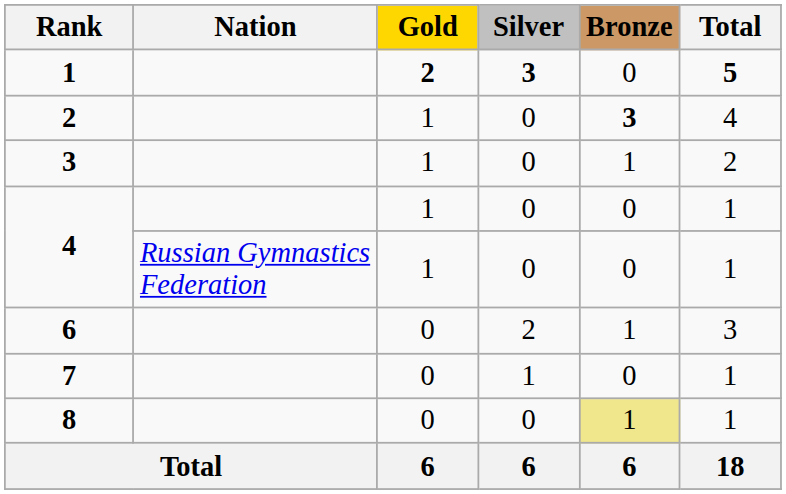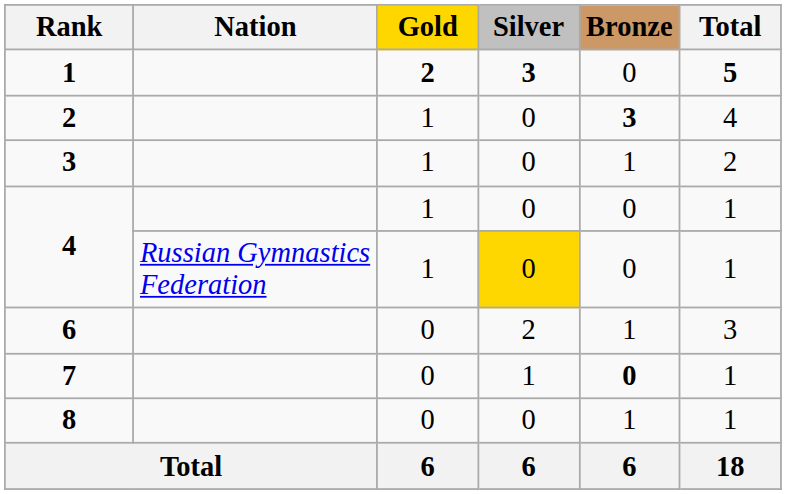(529, 268) no background -> (529, 268) gold background
(629, 375) normal -> (629, 375) bold
(629, 420) khaki background -> (629, 420) no background
